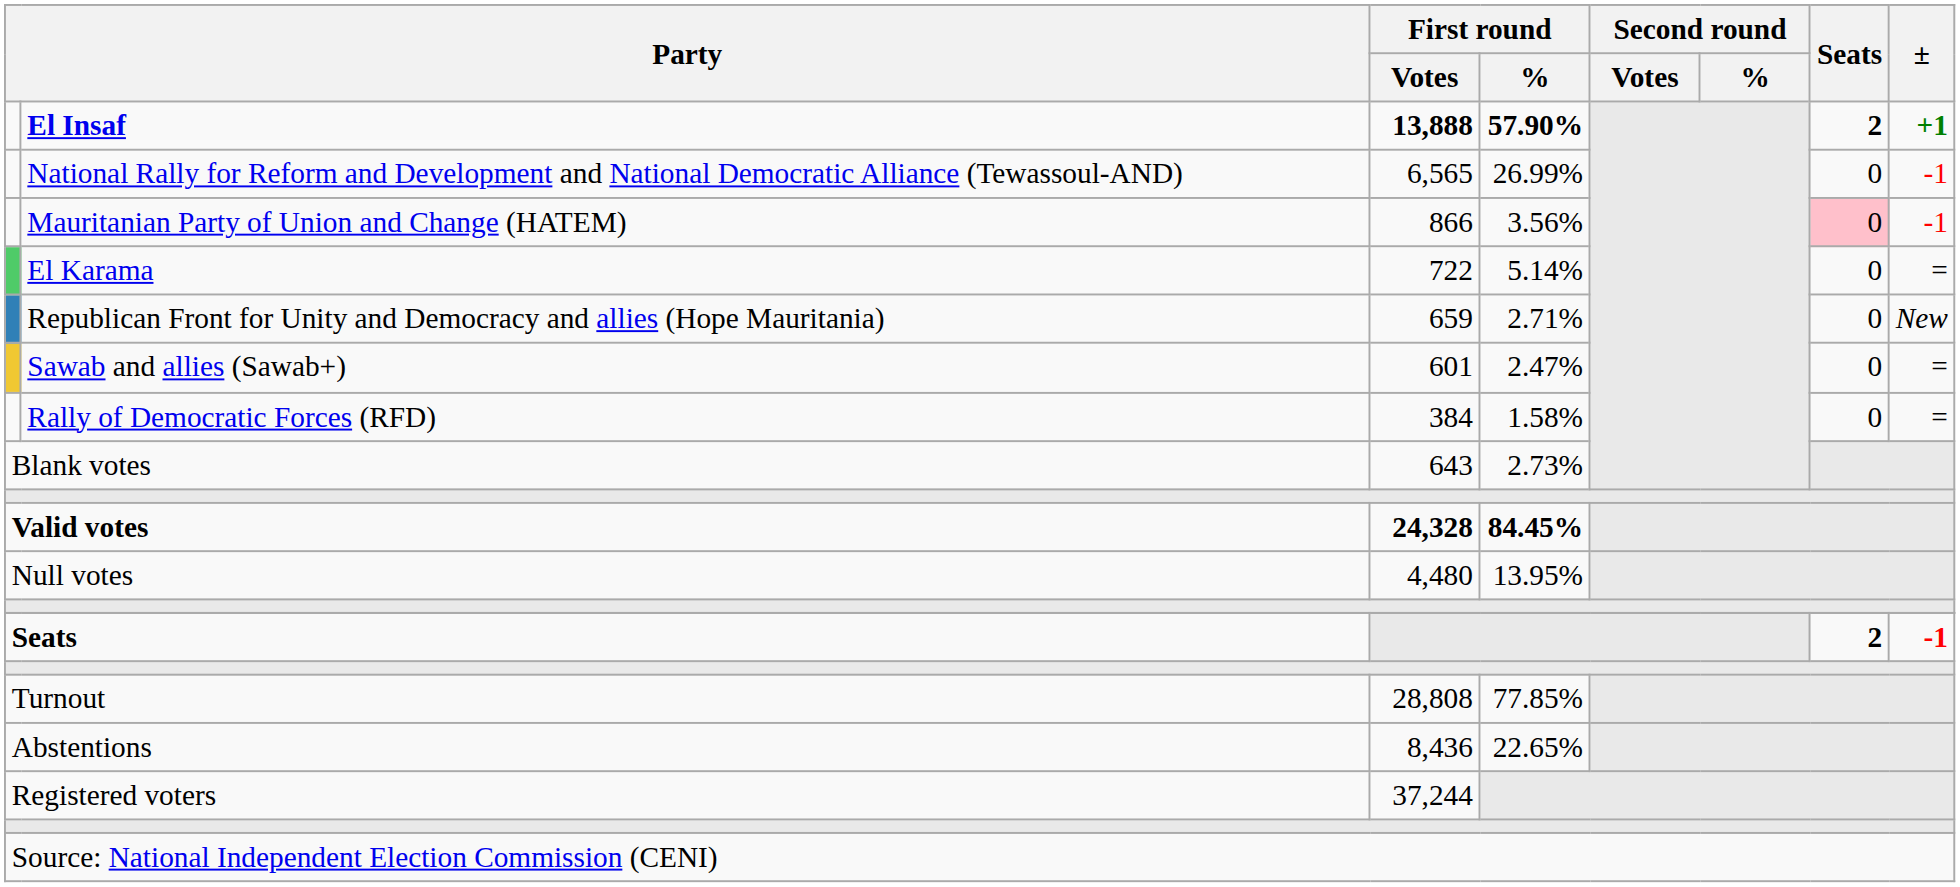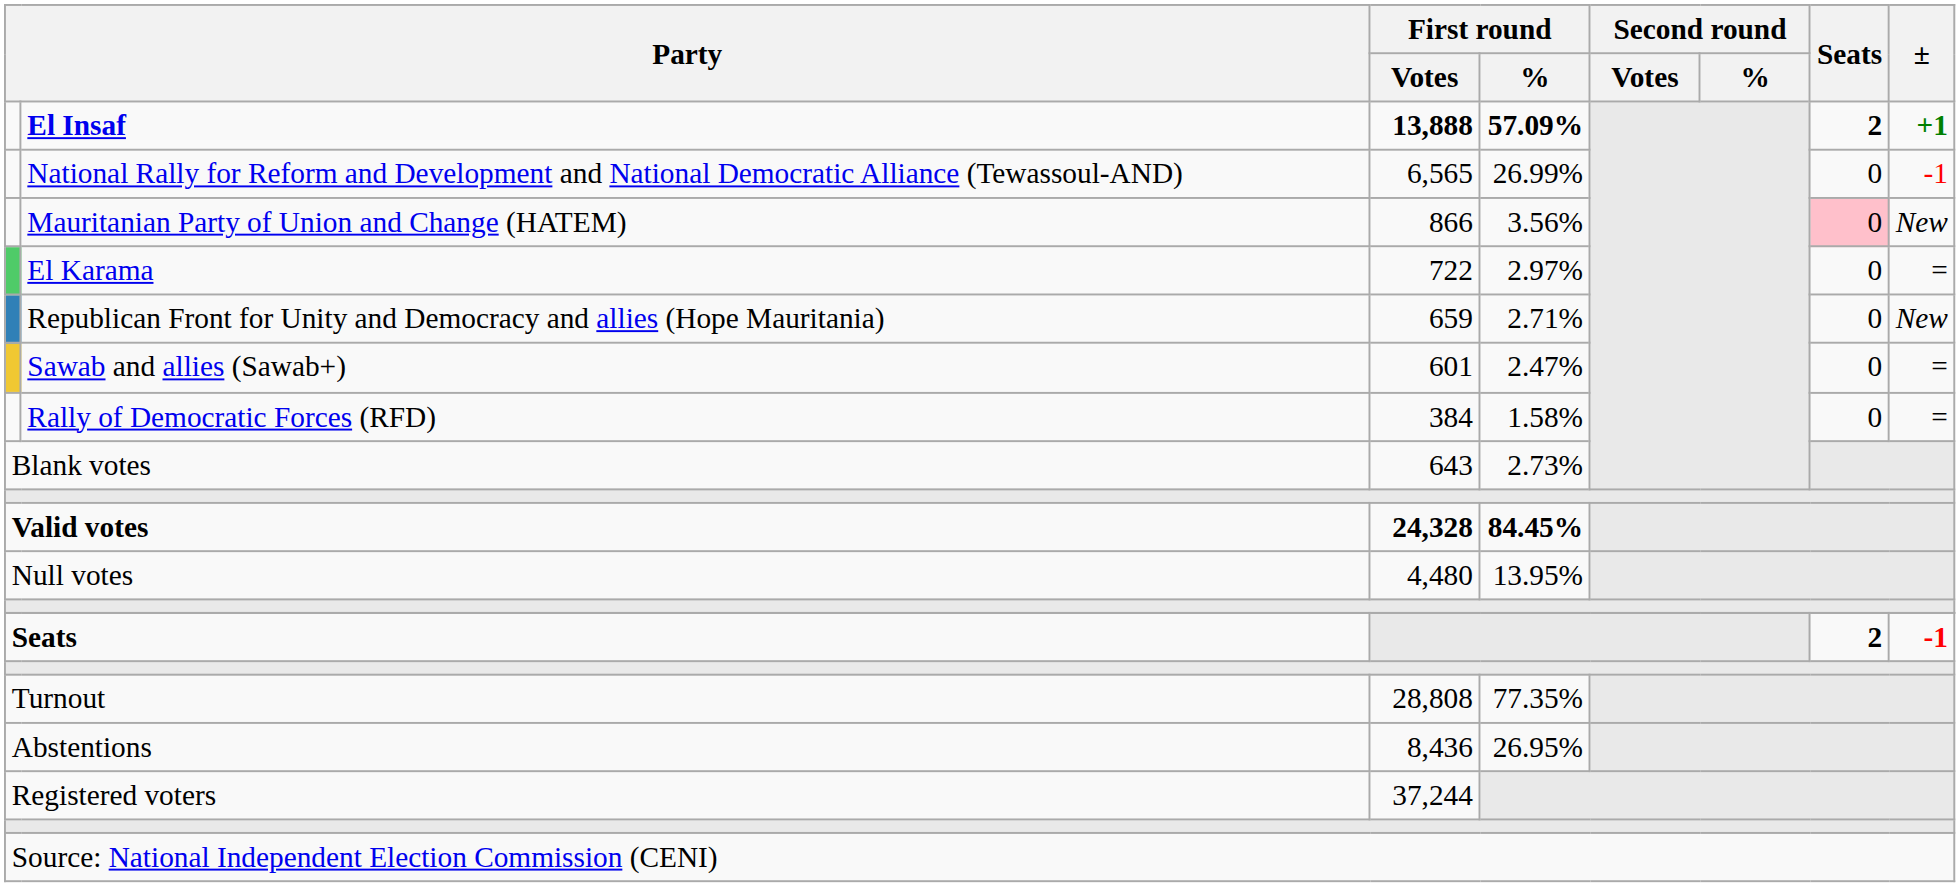(1535, 125) 57.90% -> (1535, 125) 57.09%
(1936, 222) -1 -> (1922, 222) New
(1545, 270) 5.14% -> (1545, 270) 2.97%
(1538, 698) 77.85% -> (1538, 698) 77.35%
(1538, 746) 22.65% -> (1538, 746) 26.95%
